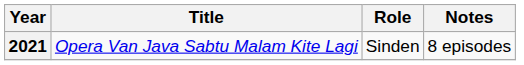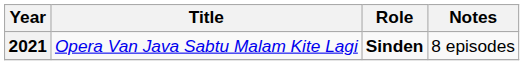(393, 45) normal -> (395, 45) bold
